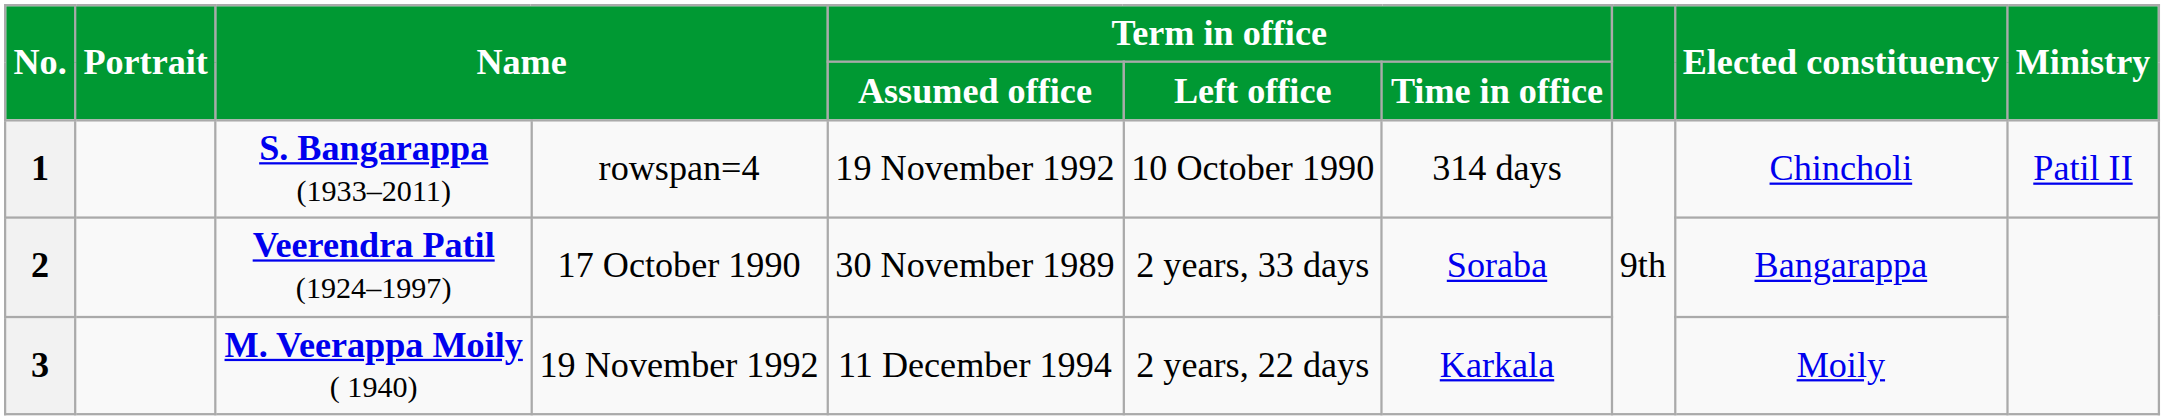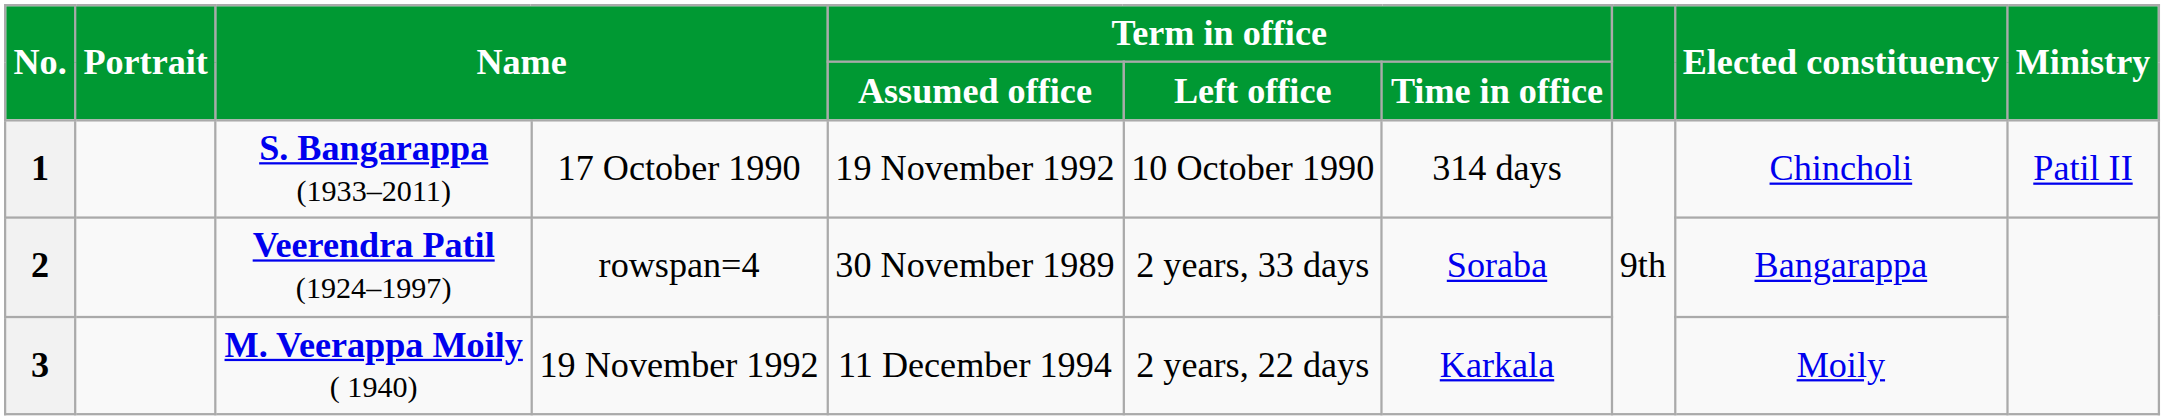(679, 168) rowspan=4 -> (679, 168) 17 October 1990
(679, 266) 17 October 1990 -> (679, 266) rowspan=4
